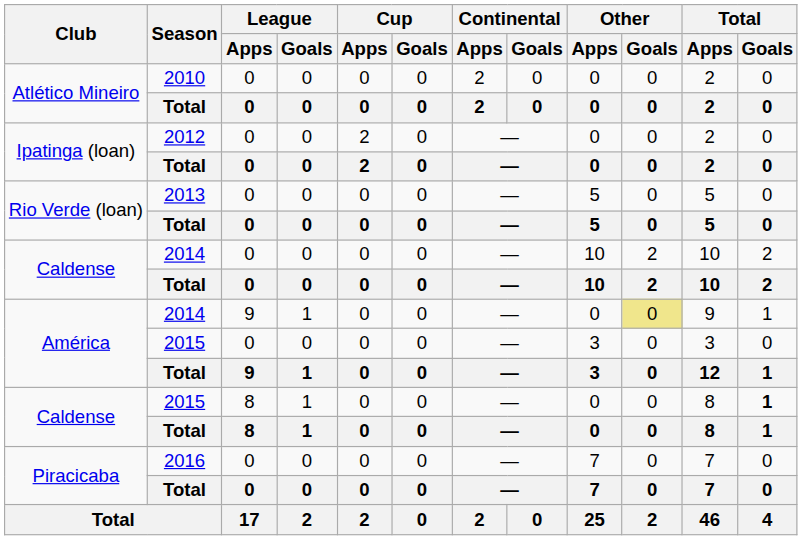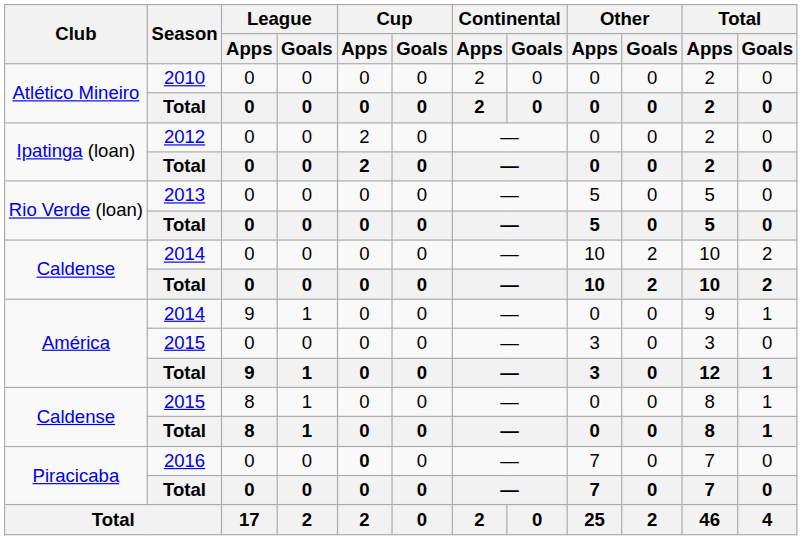(652, 313) khaki background -> (652, 313) no background
(767, 401) bold -> (767, 401) normal
(364, 460) normal -> (364, 460) bold
